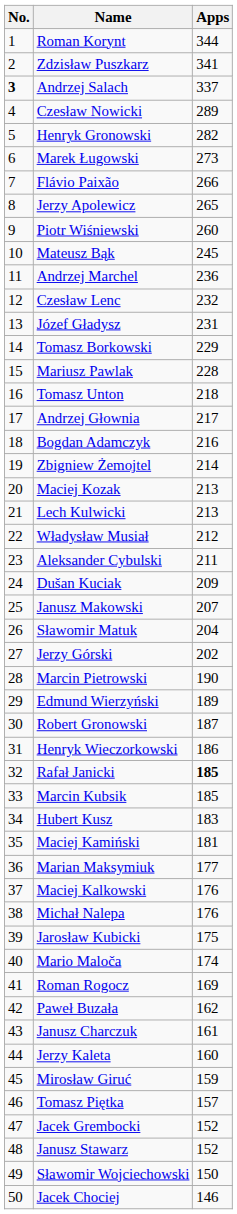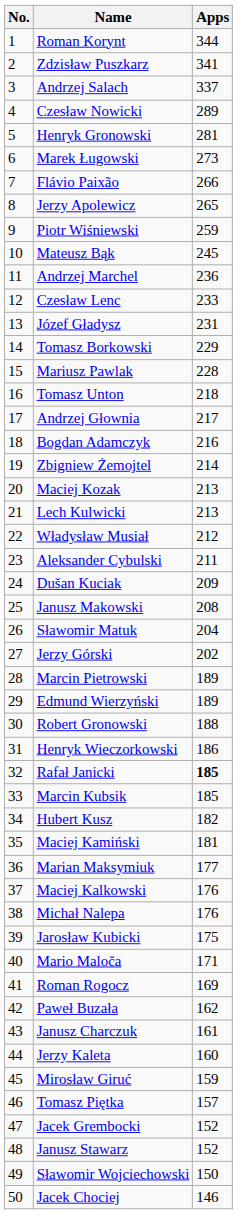(12, 87) bold -> (12, 87) normal
(207, 135) 282 -> (207, 135) 281
(207, 229) 260 -> (207, 229) 259
(207, 300) 232 -> (207, 300) 233
(207, 607) 207 -> (207, 607) 208
(207, 677) 190 -> (207, 677) 189
(207, 725) 187 -> (207, 725) 188
(207, 819) 183 -> (207, 819) 182
(207, 961) 174 -> (207, 961) 171
